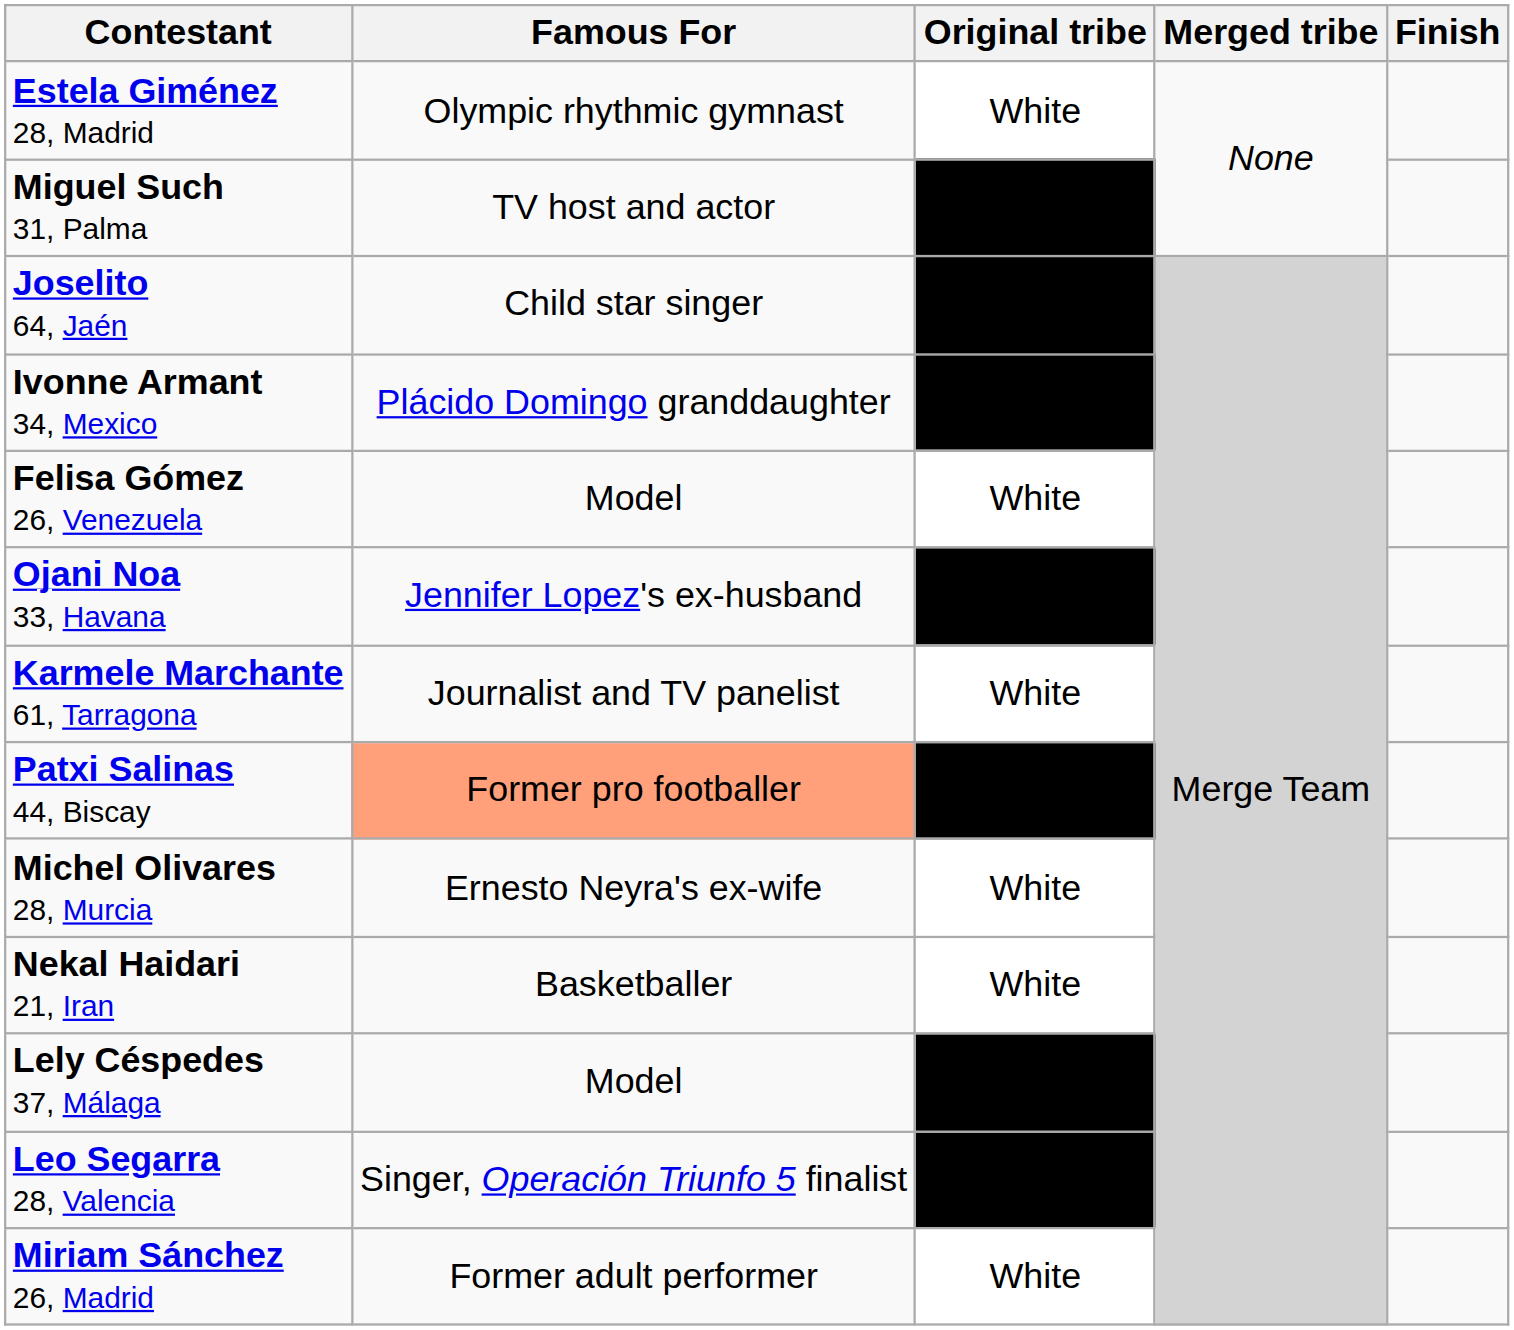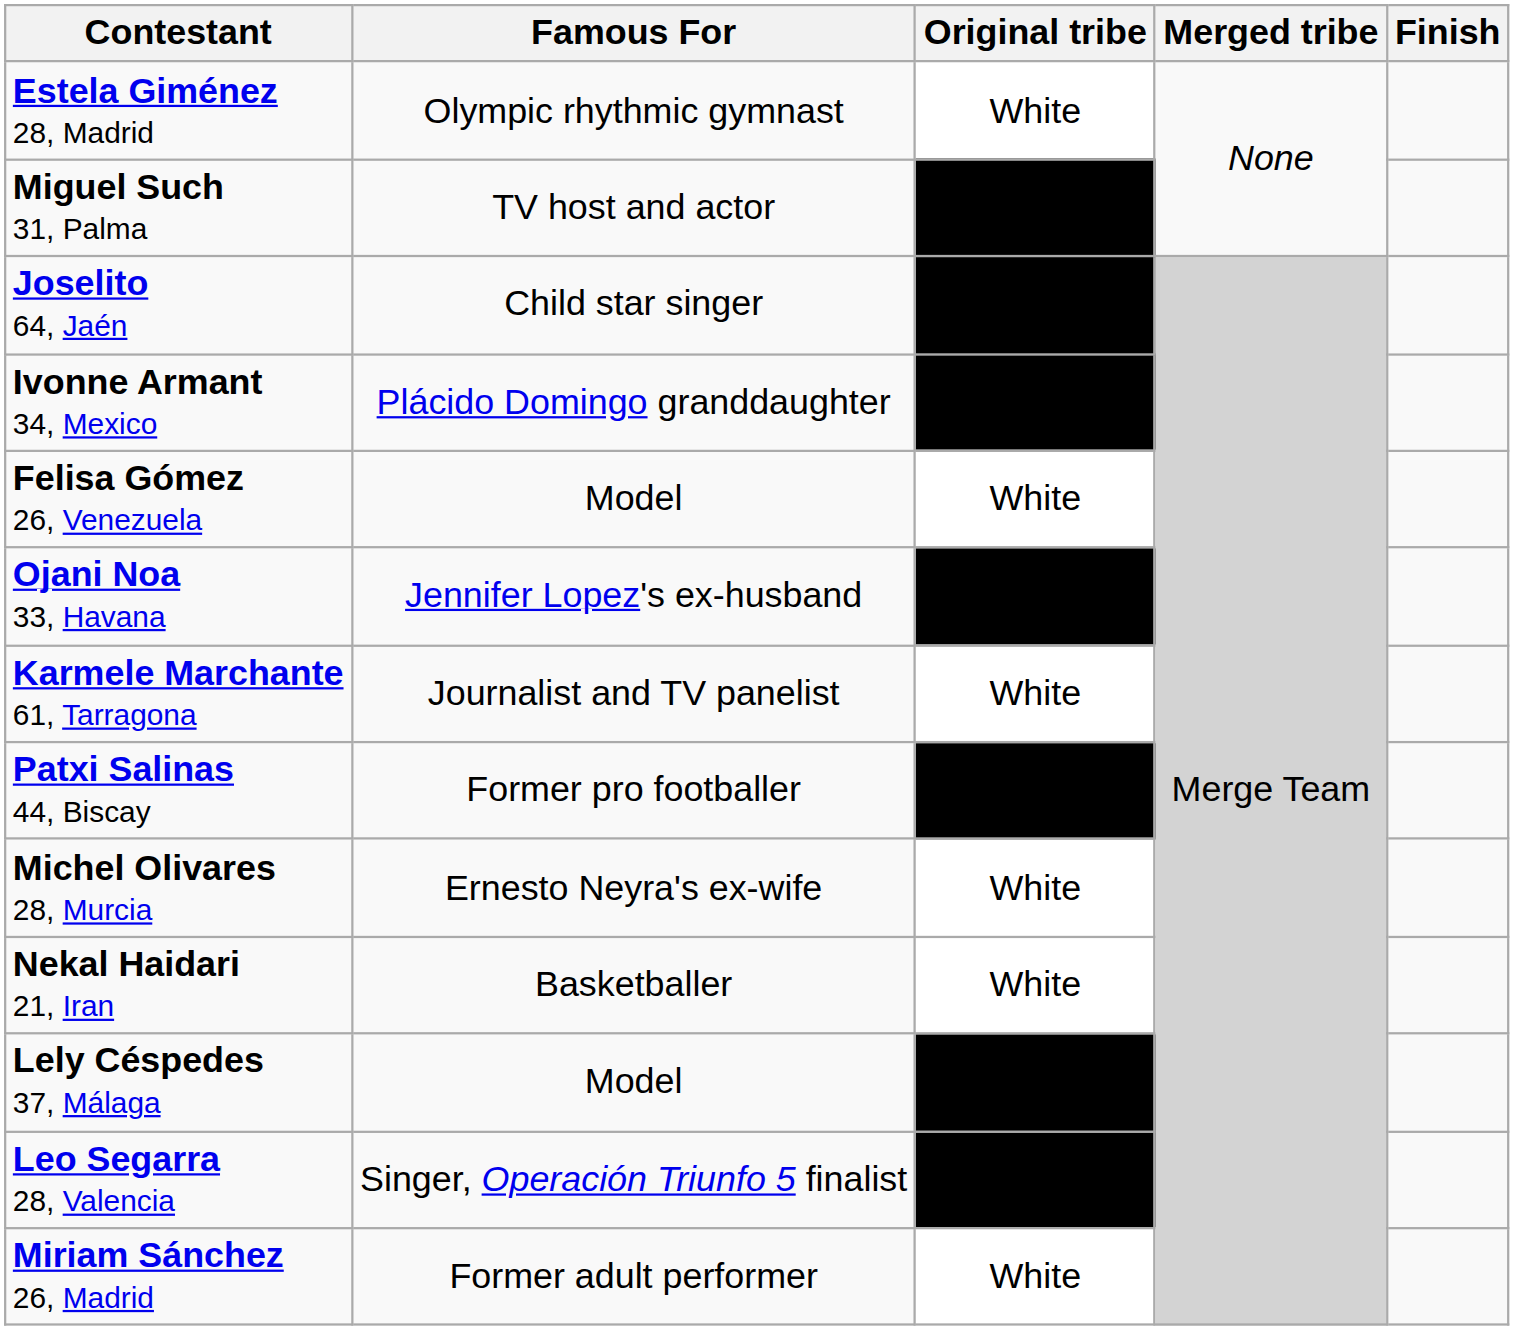(634, 790) lightsalmon background -> (634, 790) no background
